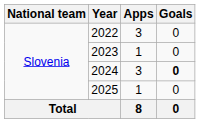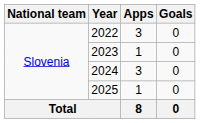(176, 71) bold -> (176, 71) normal
